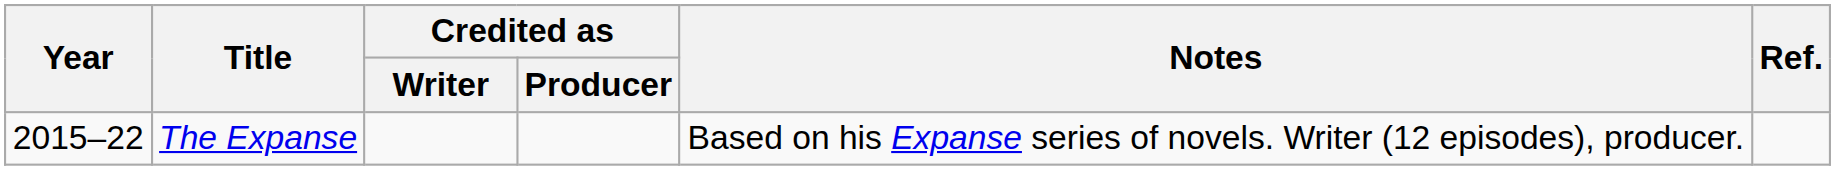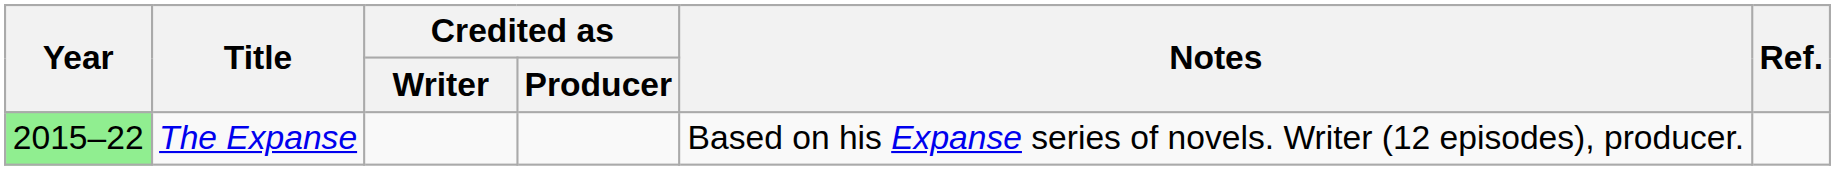(78, 137) no background -> (78, 137) lightgreen background
